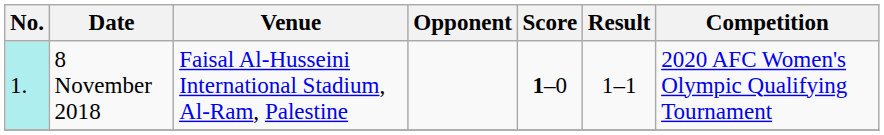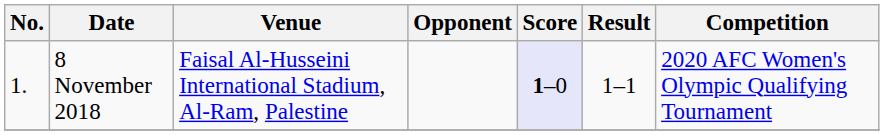(19, 85) paleturquoise background -> (19, 85) no background
(550, 85) no background -> (550, 85) lavender background
